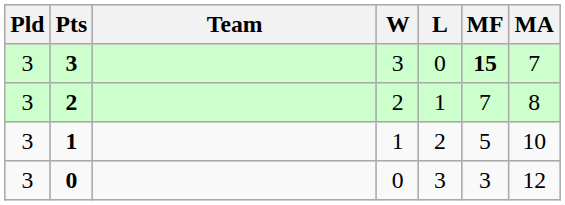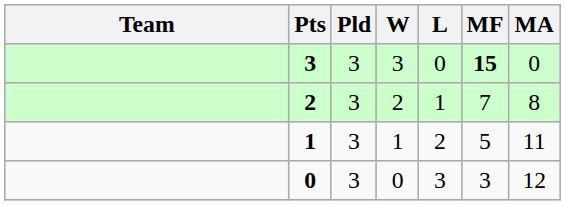columns swapped: (235, 24) <-> (27, 24)
(534, 63) 7 -> (534, 63) 0
(534, 141) 10 -> (534, 141) 11
